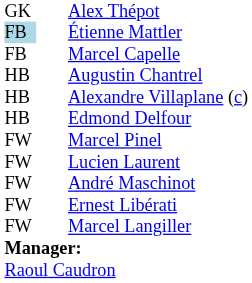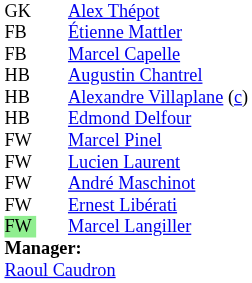(16, 32) lightblue background -> (16, 32) no background
(18, 226) no background -> (18, 226) lightgreen background
